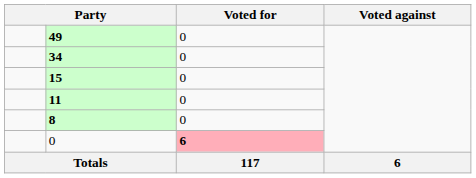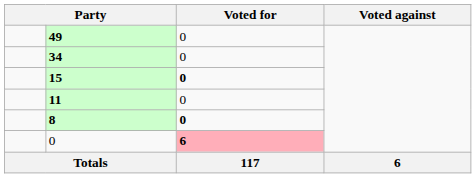(183, 78) normal -> (183, 78) bold
(183, 120) normal -> (183, 120) bold
